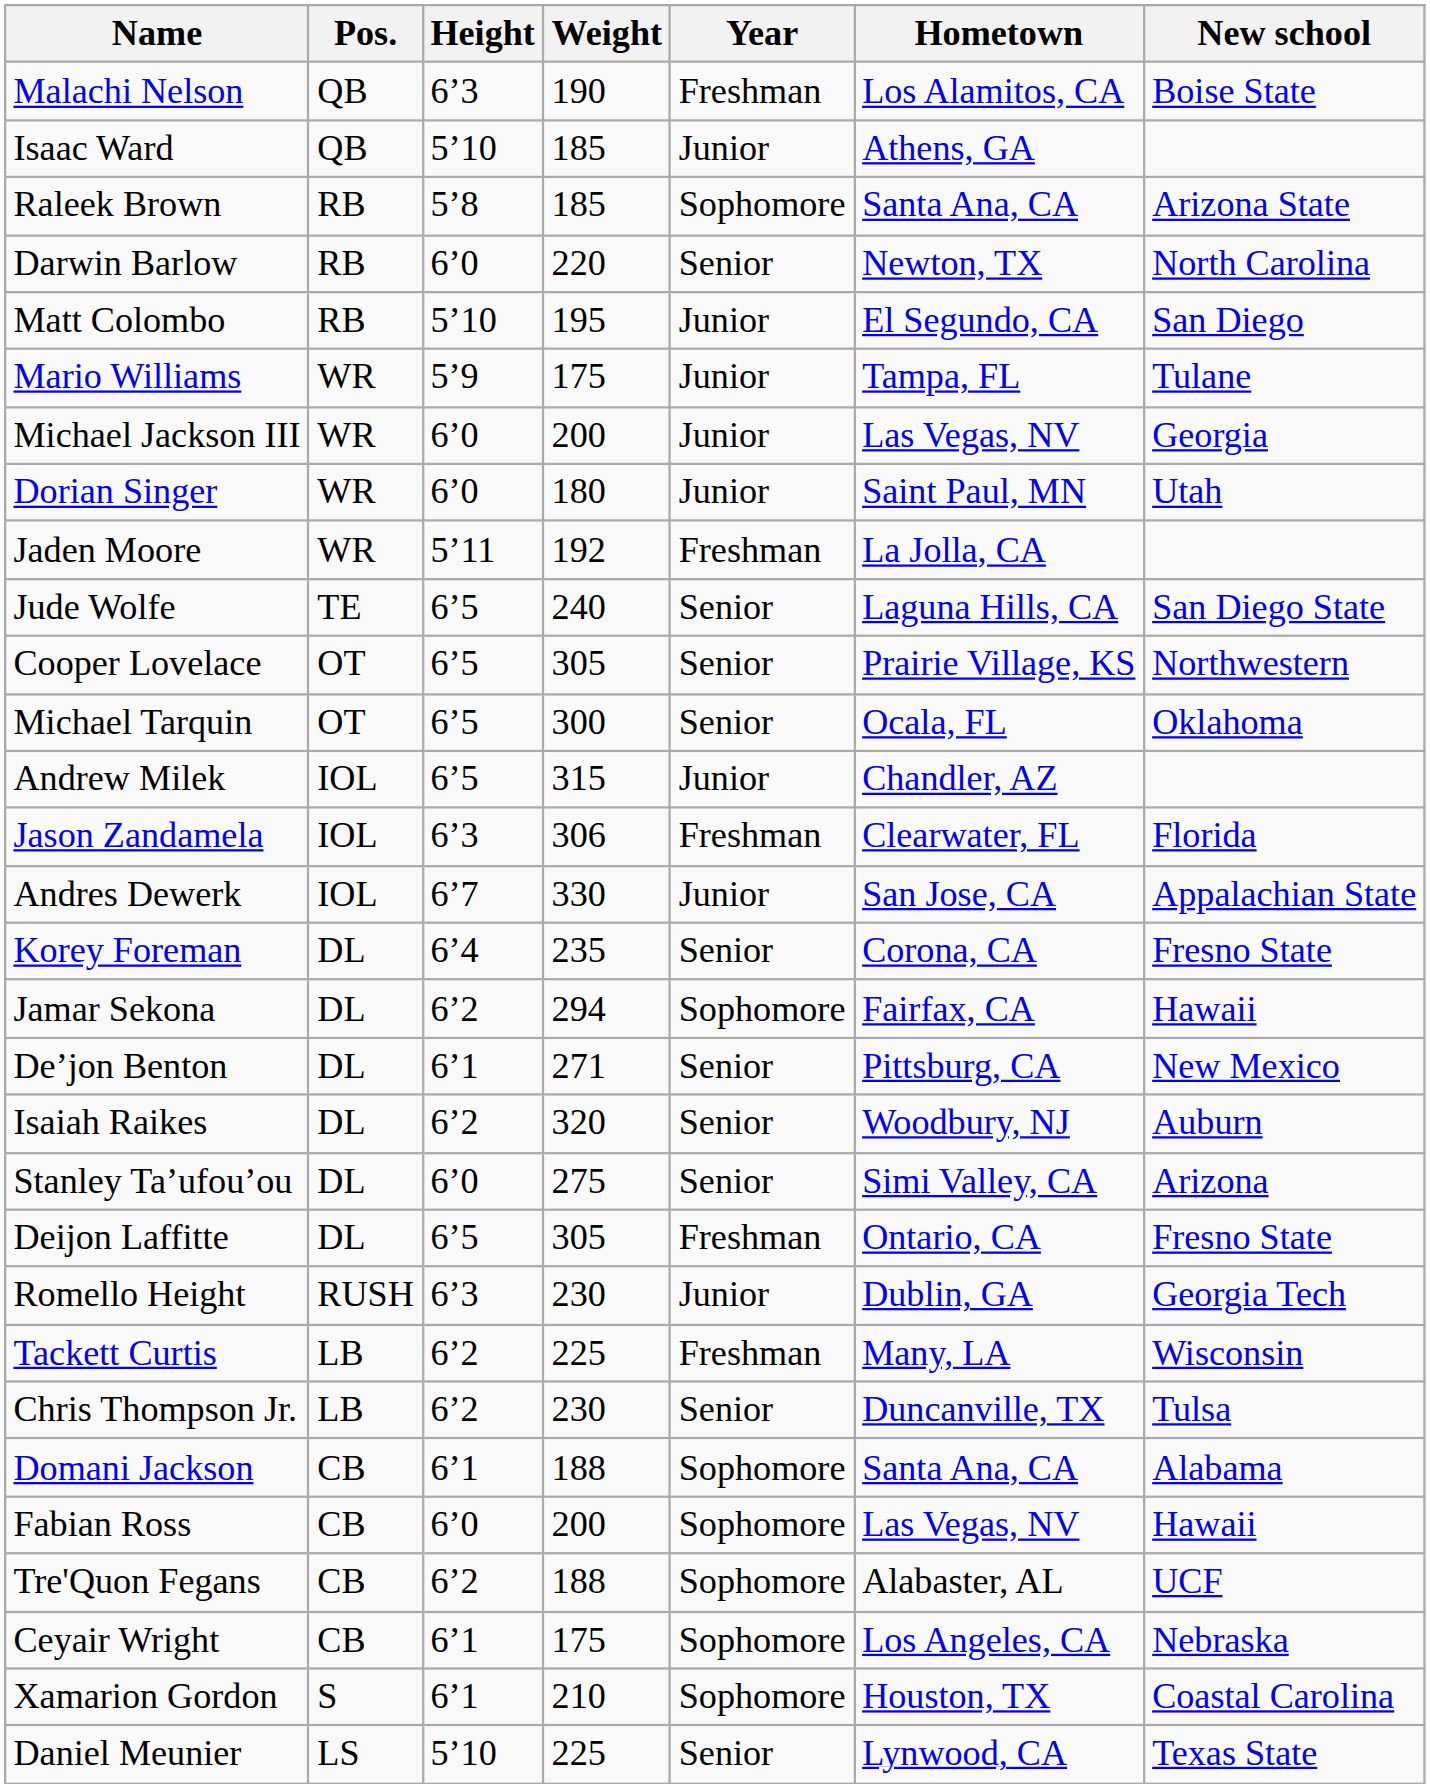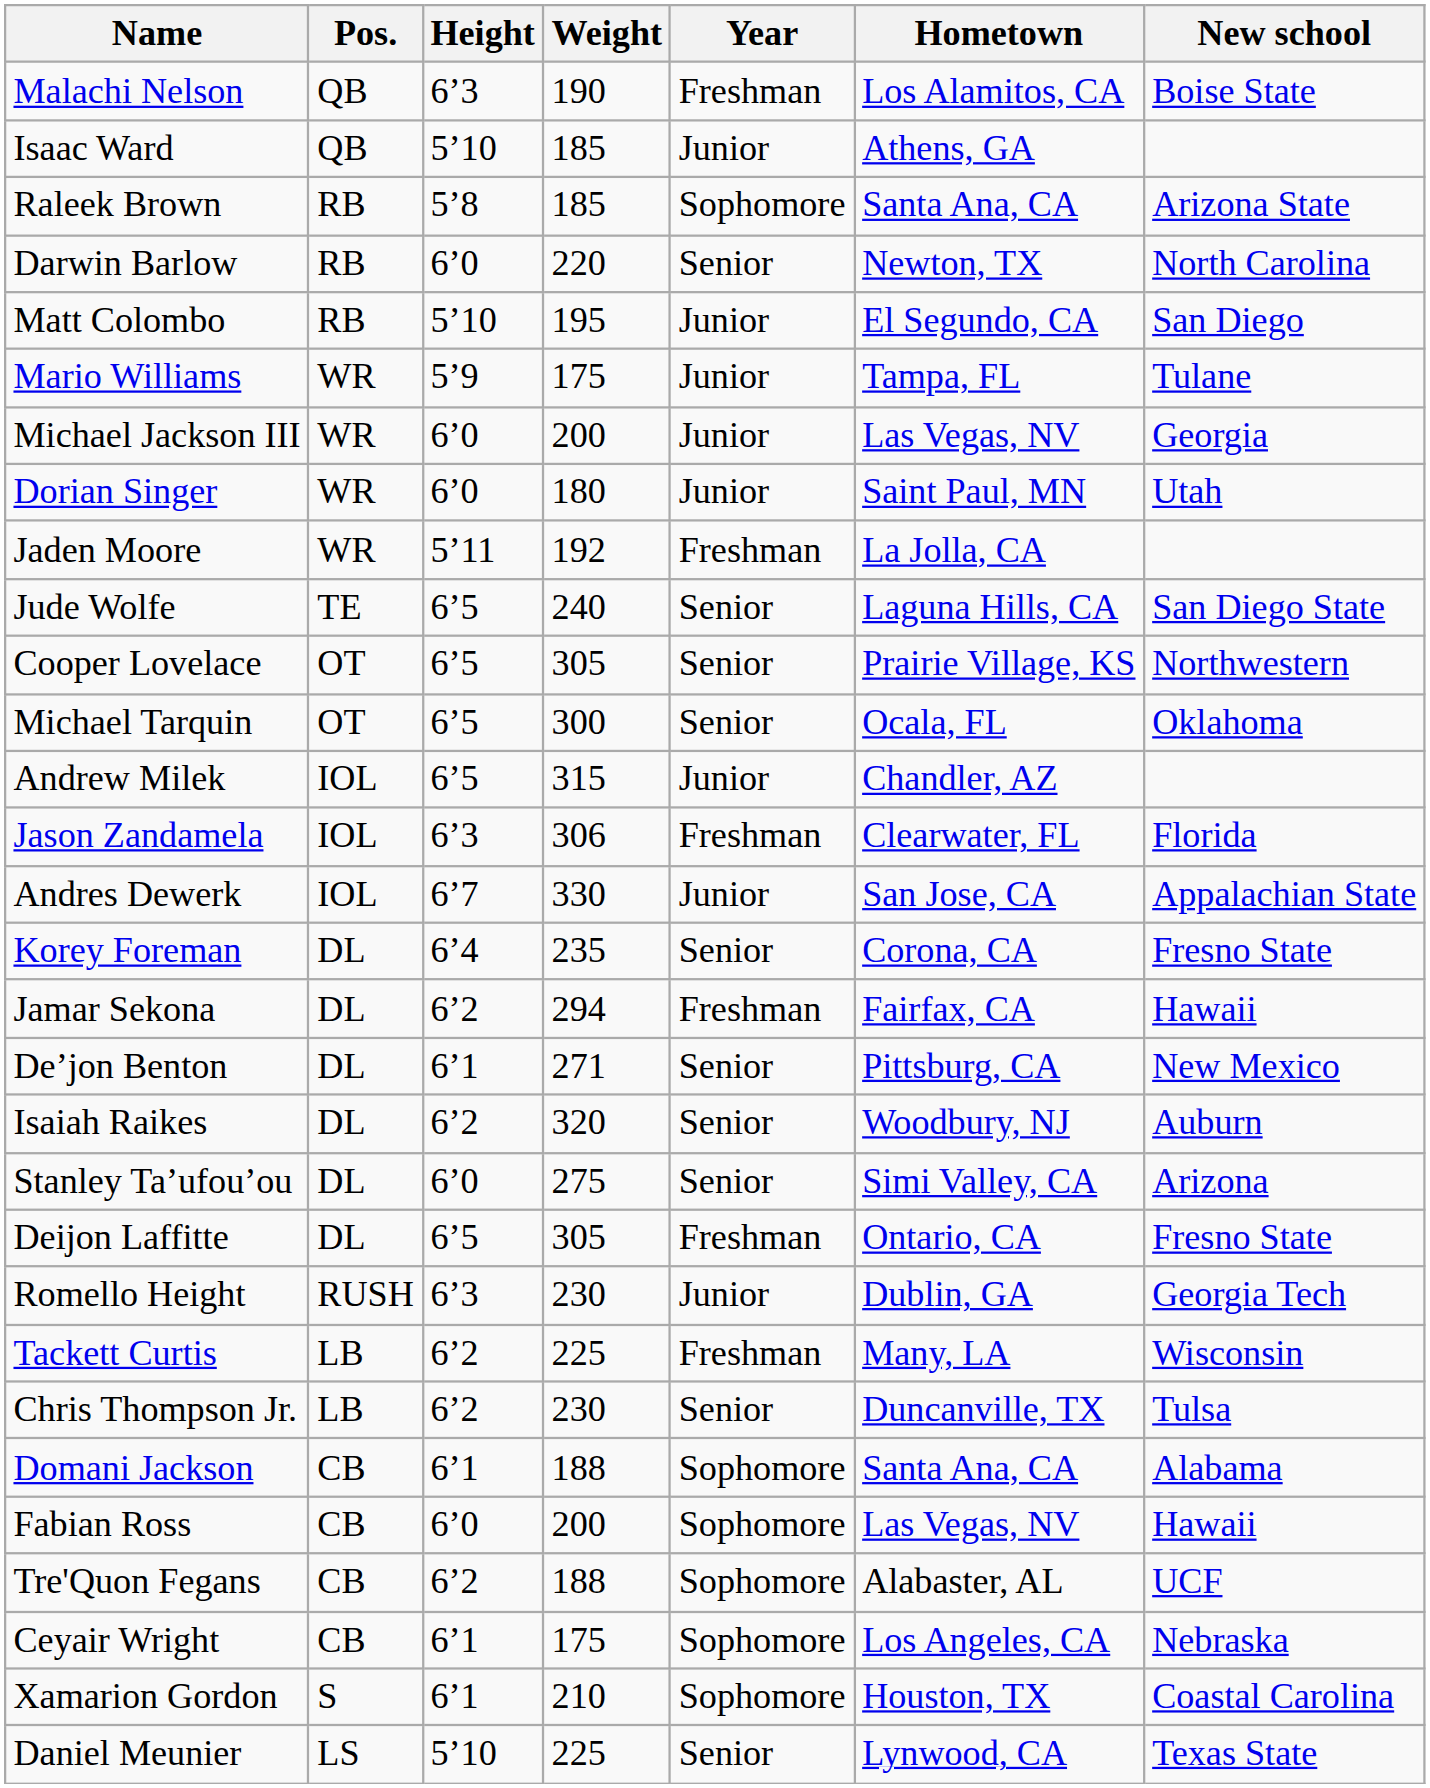(762, 1008) Sophomore -> (750, 1008) Freshman
